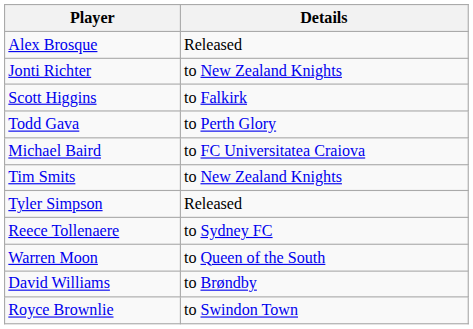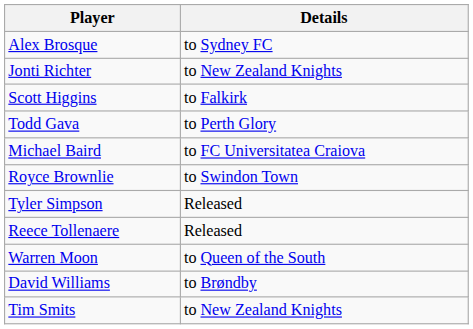(213, 44) Released -> (228, 44) to Sydney FC
rows swapped: (61, 310) <-> (42, 177)
(228, 230) to Sydney FC -> (213, 230) Released
